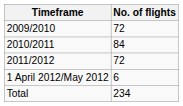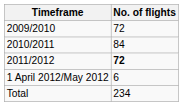(119, 61) normal -> (119, 61) bold
